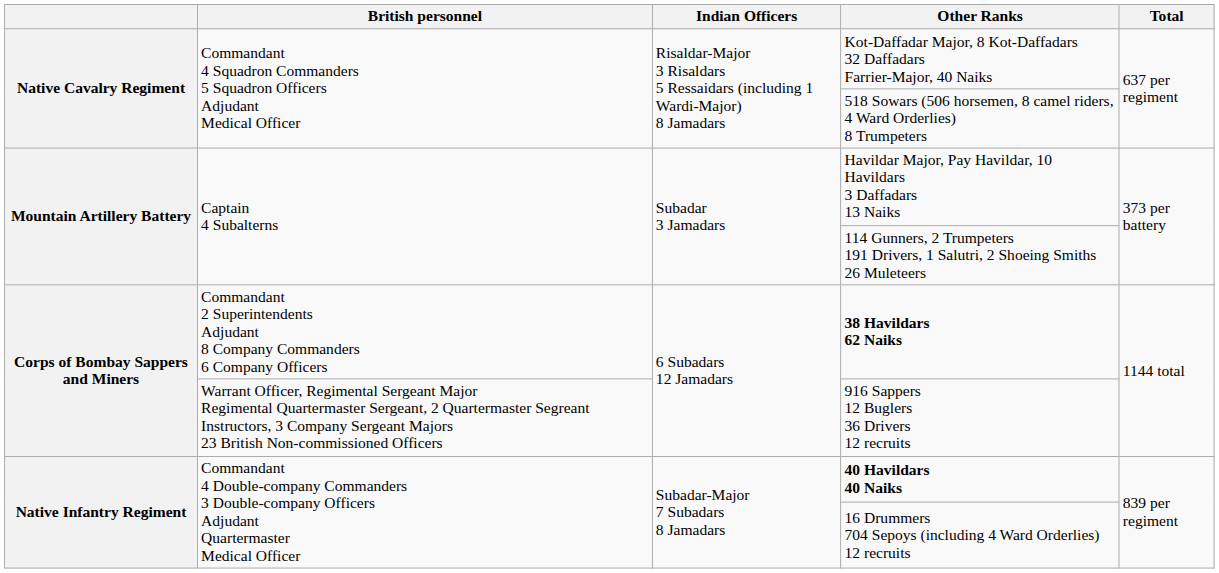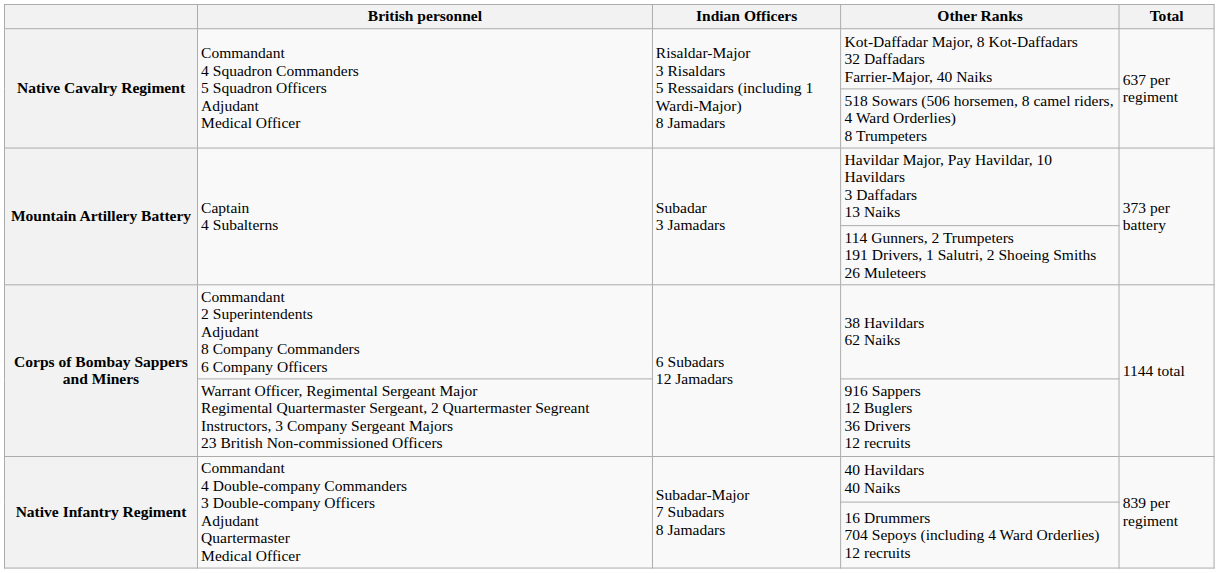(887, 331) bold -> (884, 331) normal
(887, 479) bold -> (884, 479) normal
